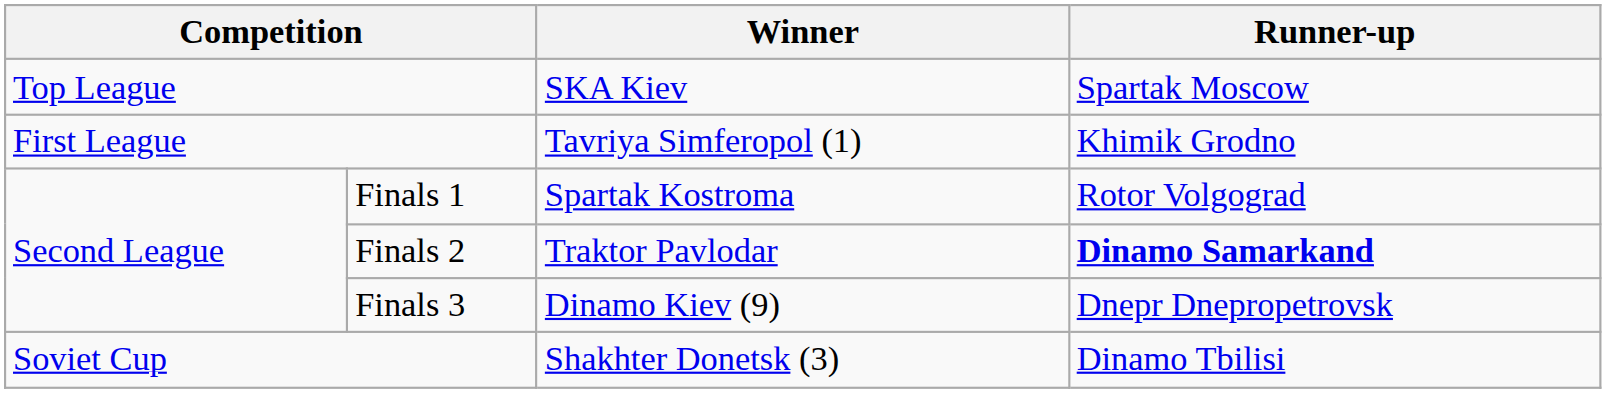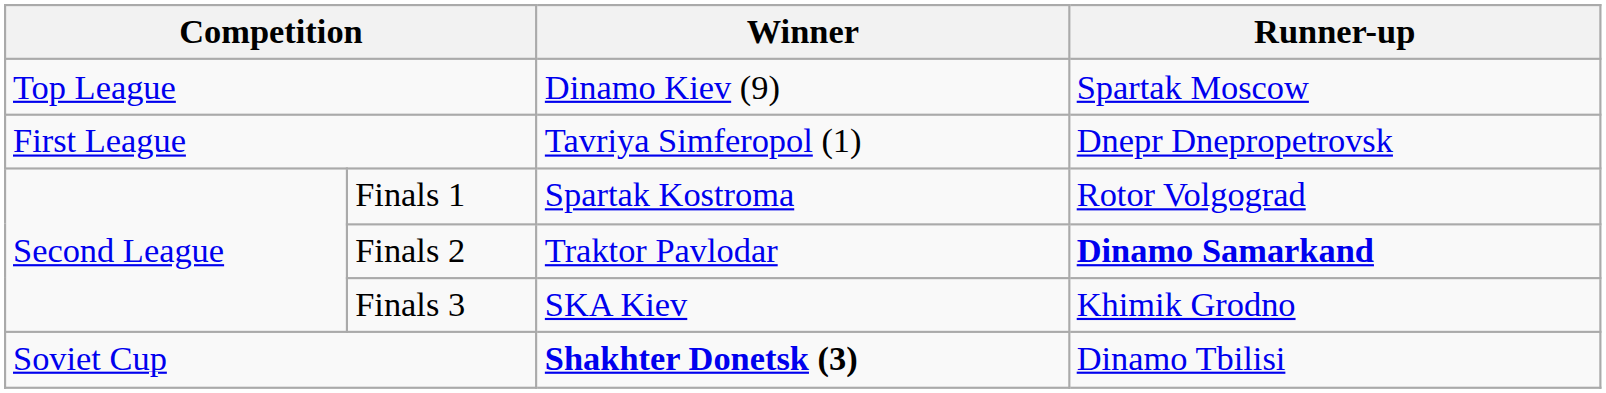(616, 86) SKA Kiev -> (662, 86) Dinamo Kiev (9)
(1186, 140) Khimik Grodno -> (1235, 140) Dnepr Dnepropetrovsk
(662, 304) Dinamo Kiev (9) -> (616, 304) SKA Kiev
(1235, 304) Dnepr Dnepropetrovsk -> (1186, 304) Khimik Grodno
(692, 359) normal -> (701, 359) bold
